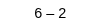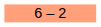(50, 13) no background -> (50, 13) lightsalmon background
